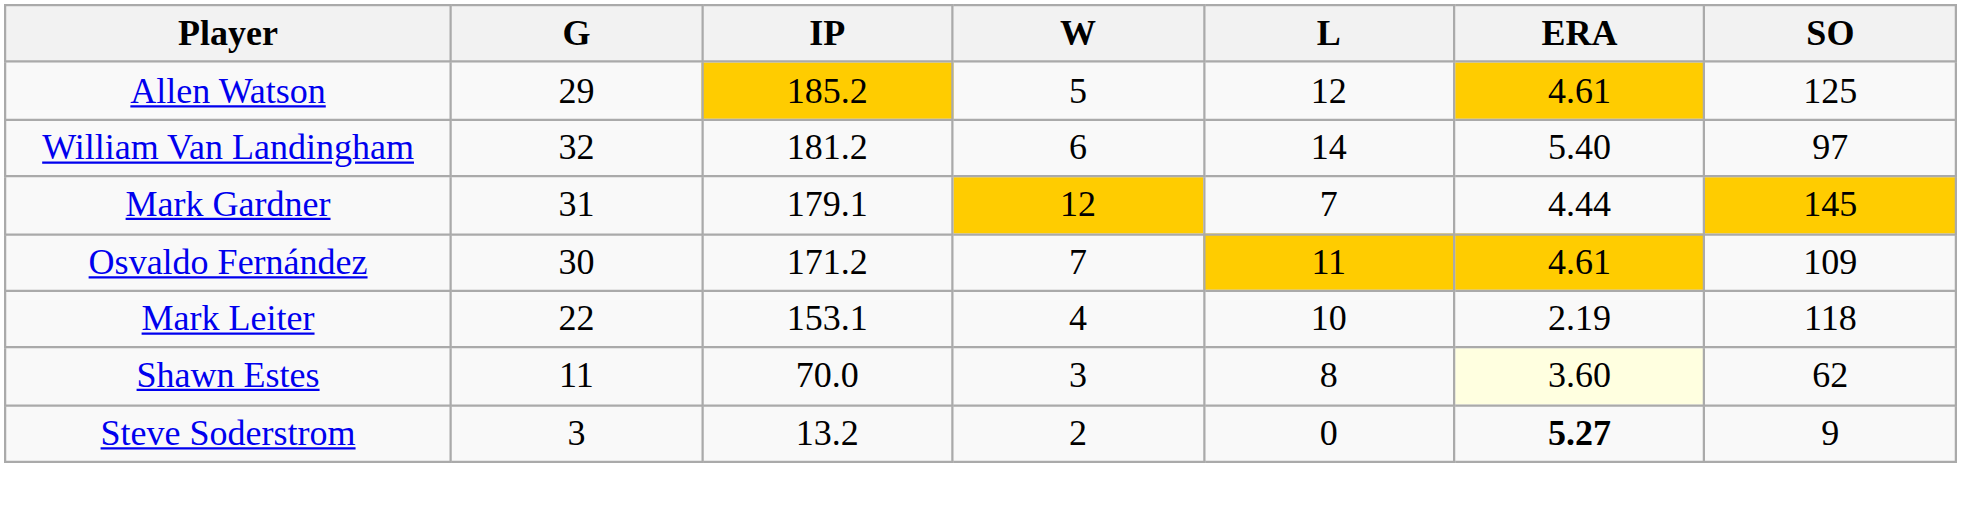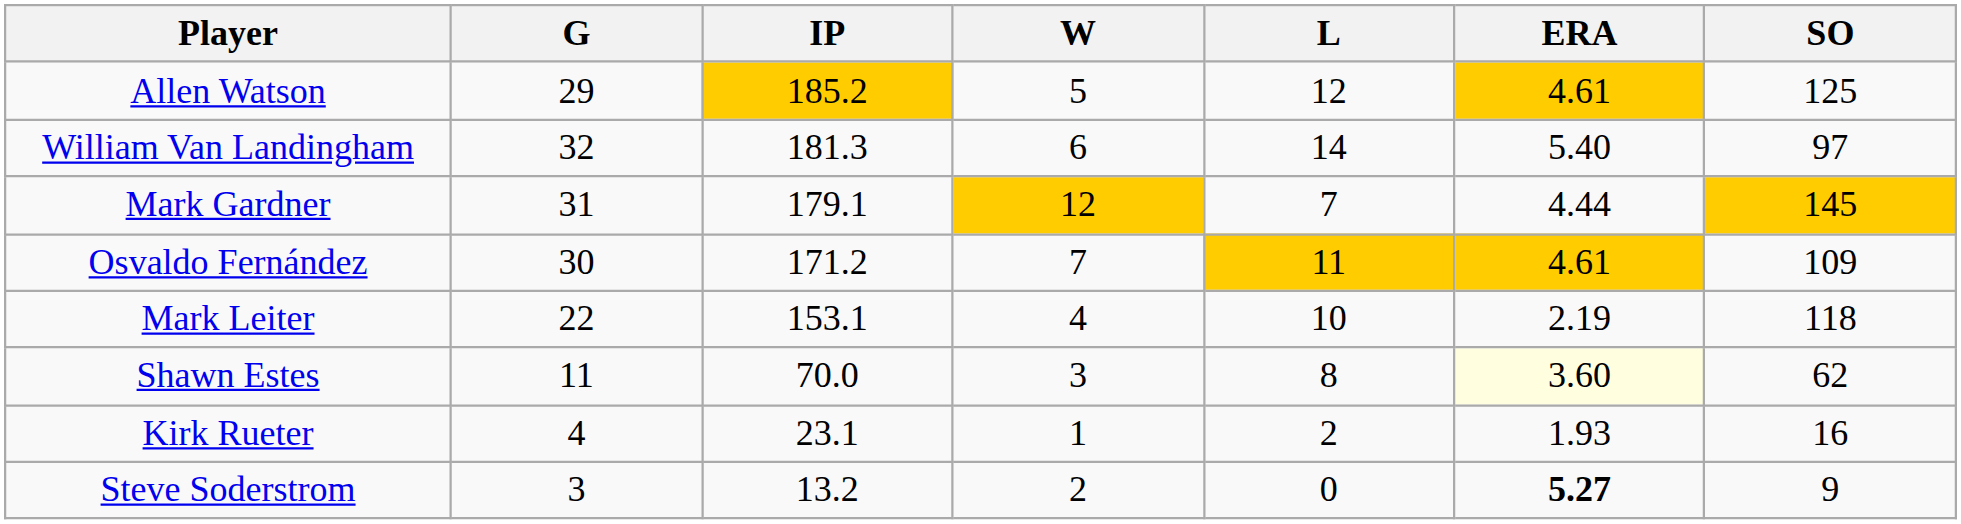(827, 147) 181.2 -> (827, 147) 181.3
+ row: (228, 432)
